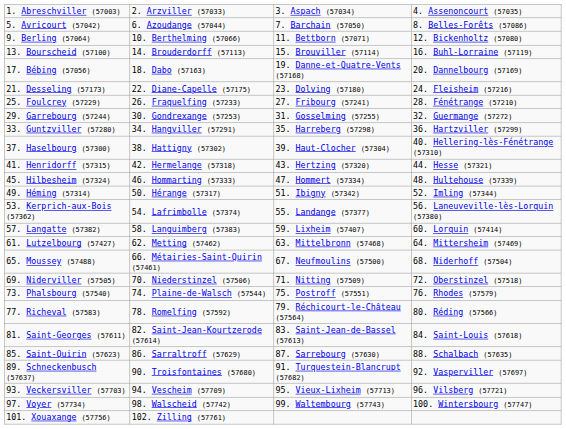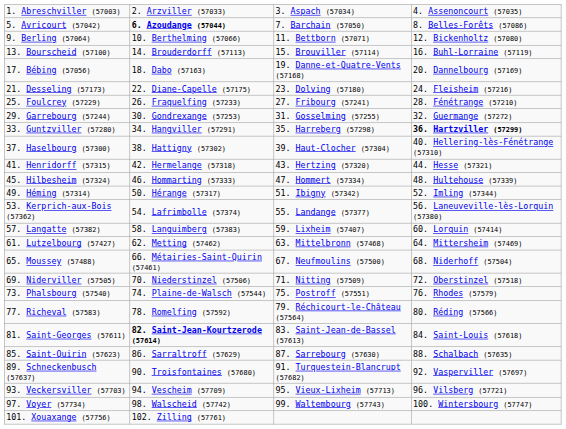(179, 25) normal -> (179, 25) bold
(468, 129) normal -> (468, 129) bold
(197, 335) normal -> (197, 335) bold
